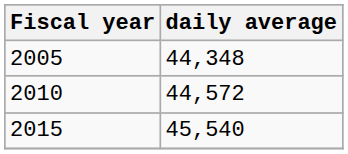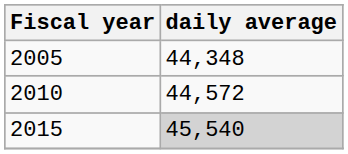(205, 130) no background -> (205, 130) lightgrey background
